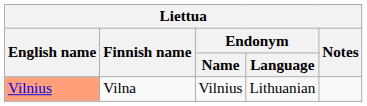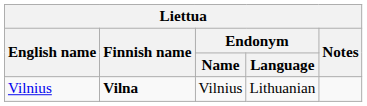(30, 88) lightsalmon background -> (30, 88) no background
(120, 88) normal -> (121, 88) bold
